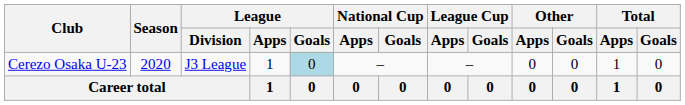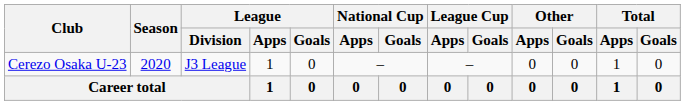(312, 64) lightblue background -> (312, 64) no background
